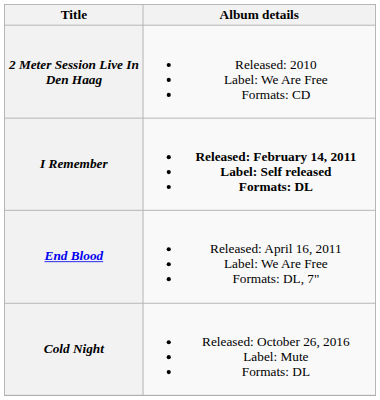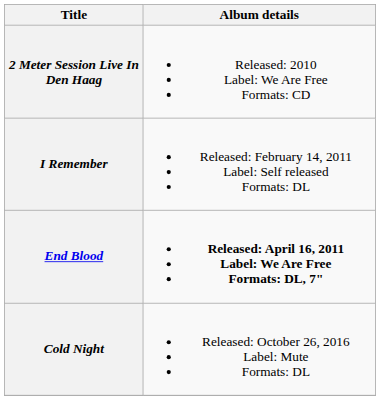(259, 172) bold -> (259, 172) normal
(259, 264) normal -> (259, 264) bold
